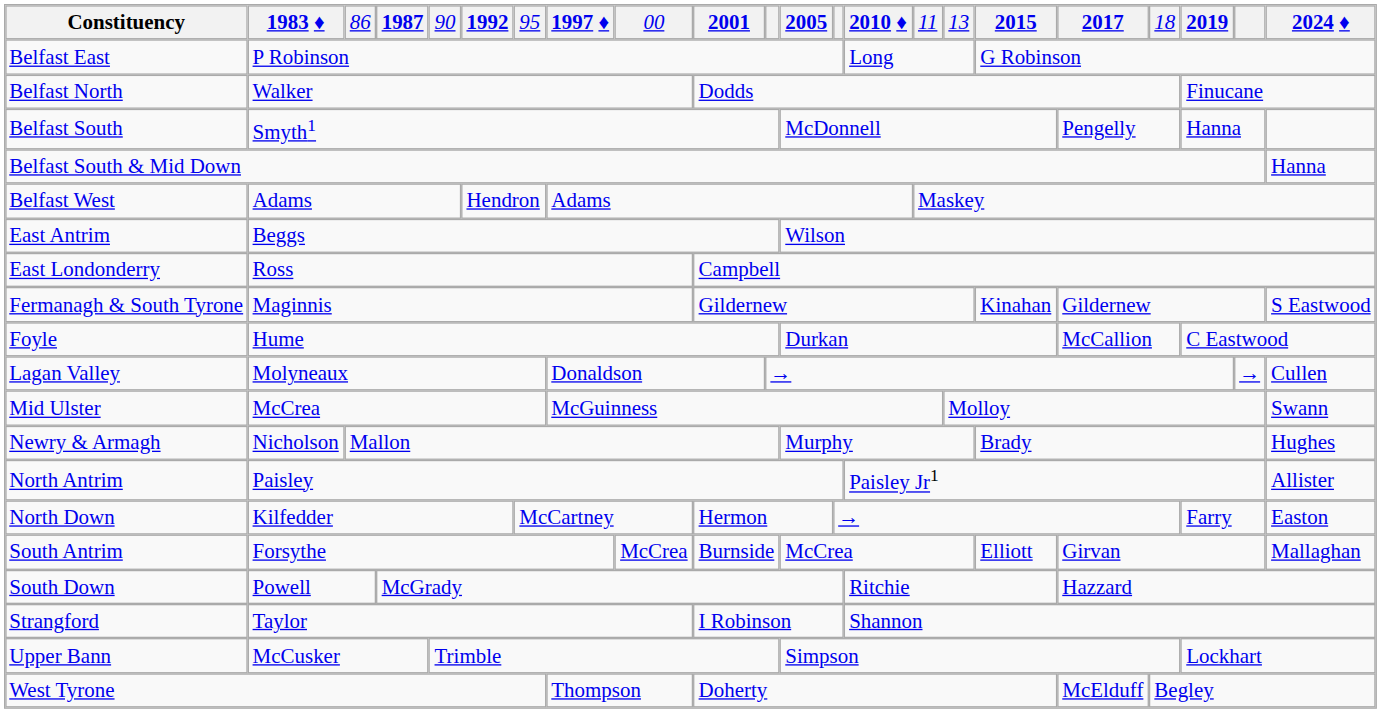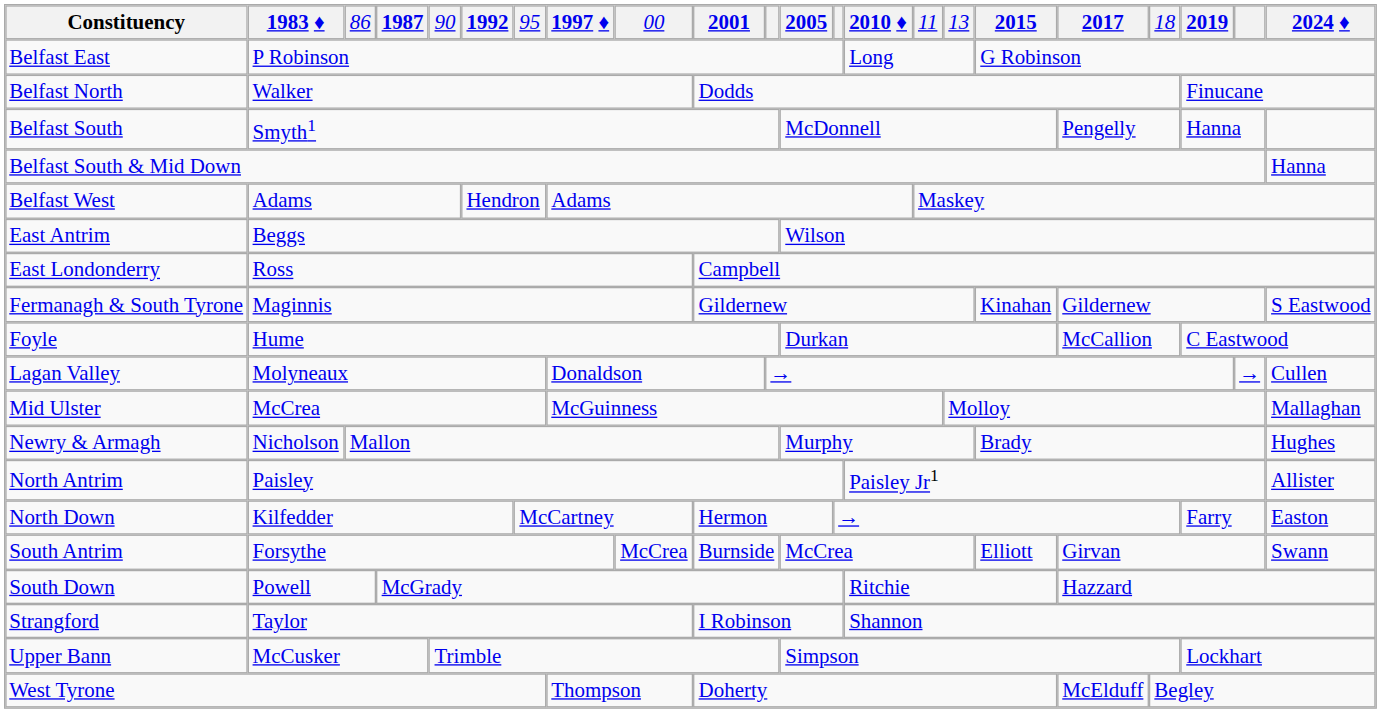(1300, 408) Swann -> (1316, 408) Mallaghan
(1316, 552) Mallaghan -> (1300, 552) Swann
